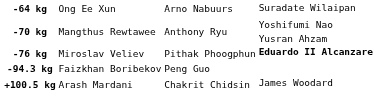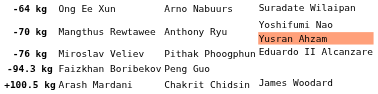(293, 38) no background -> (293, 38) lightsalmon background
(316, 52) bold -> (316, 52) normal
